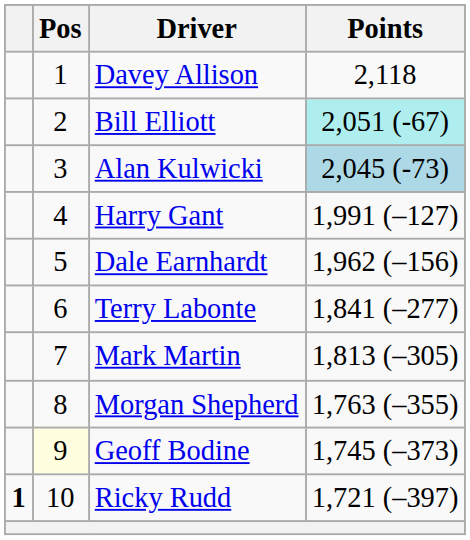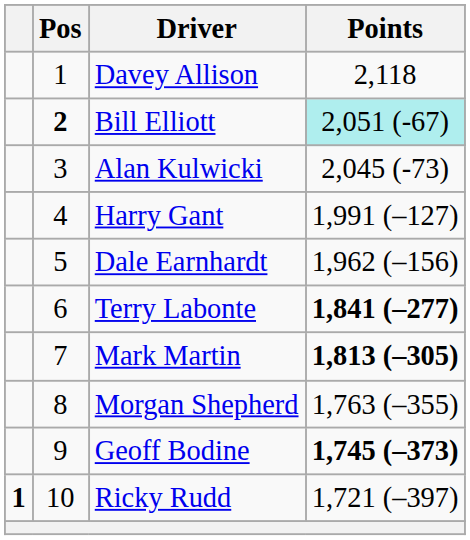(60, 121) normal -> (60, 121) bold
(385, 168) lightblue background -> (385, 168) no background
(385, 309) normal -> (385, 309) bold
(385, 356) normal -> (385, 356) bold
(60, 449) lightyellow background -> (60, 449) no background
(385, 449) normal -> (385, 449) bold
